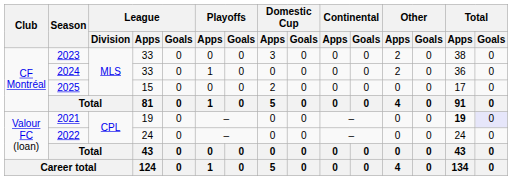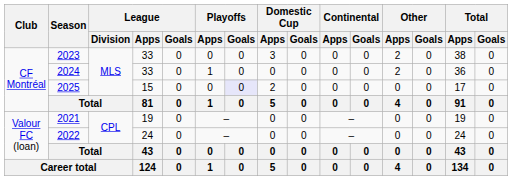(241, 87) no background -> (241, 87) lavender background
(460, 119) bold -> (460, 119) normal
(491, 119) lavender background -> (491, 119) no background
